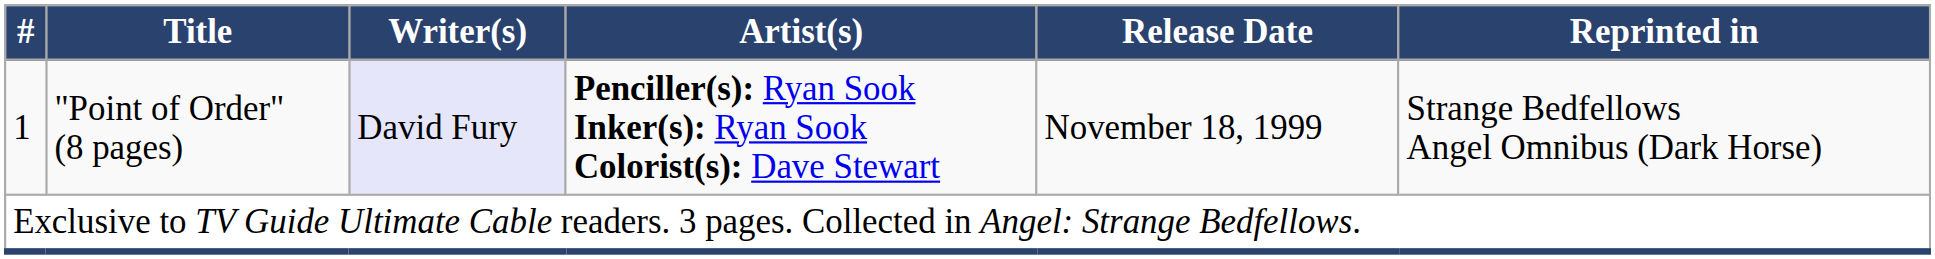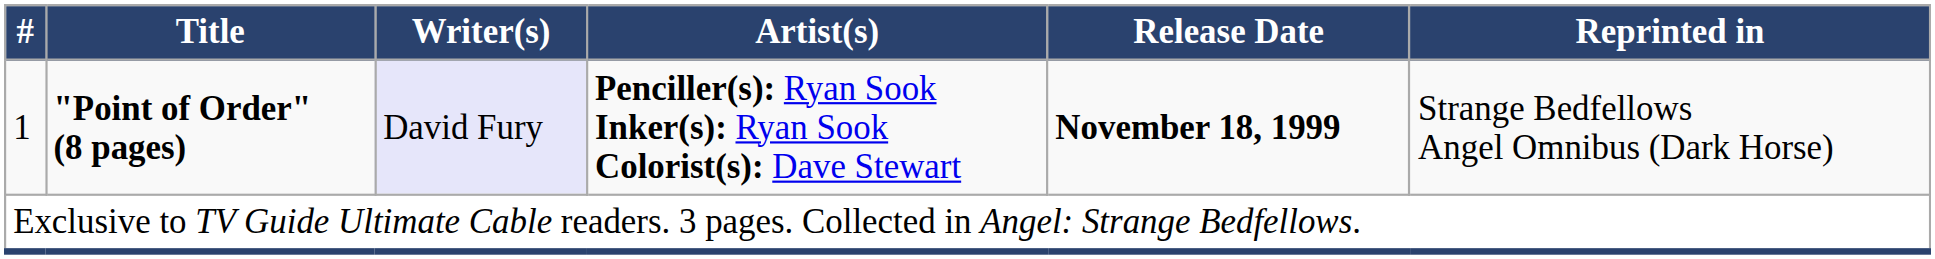(169, 126) normal -> (182, 126) bold
(1184, 126) normal -> (1198, 126) bold
